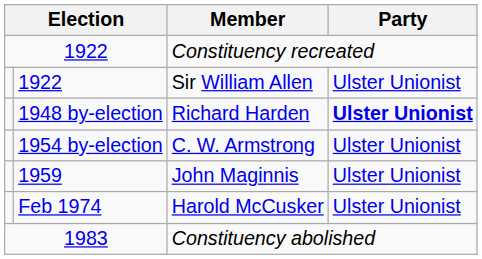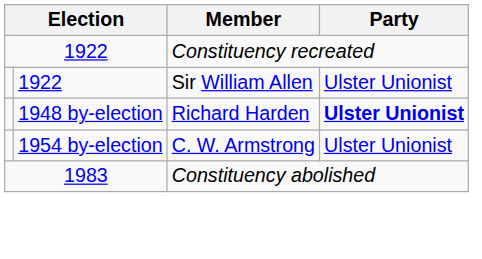- row: (235, 176)
- row: (248, 207)
